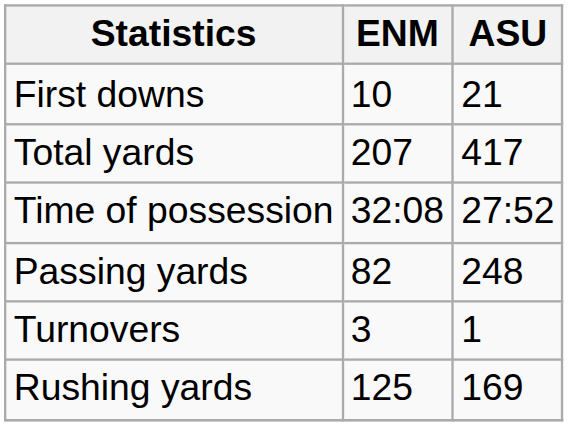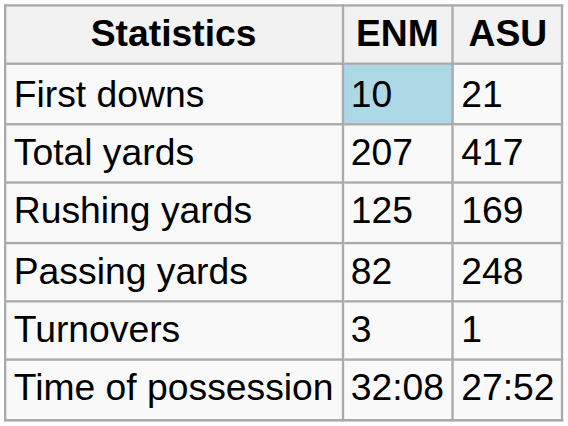(371, 93) no background -> (371, 93) lightblue background
rows swapped: (133, 389) <-> (174, 211)
